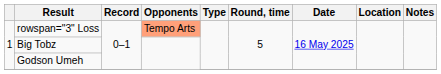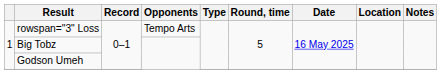(170, 28) lightsalmon background -> (170, 28) no background
